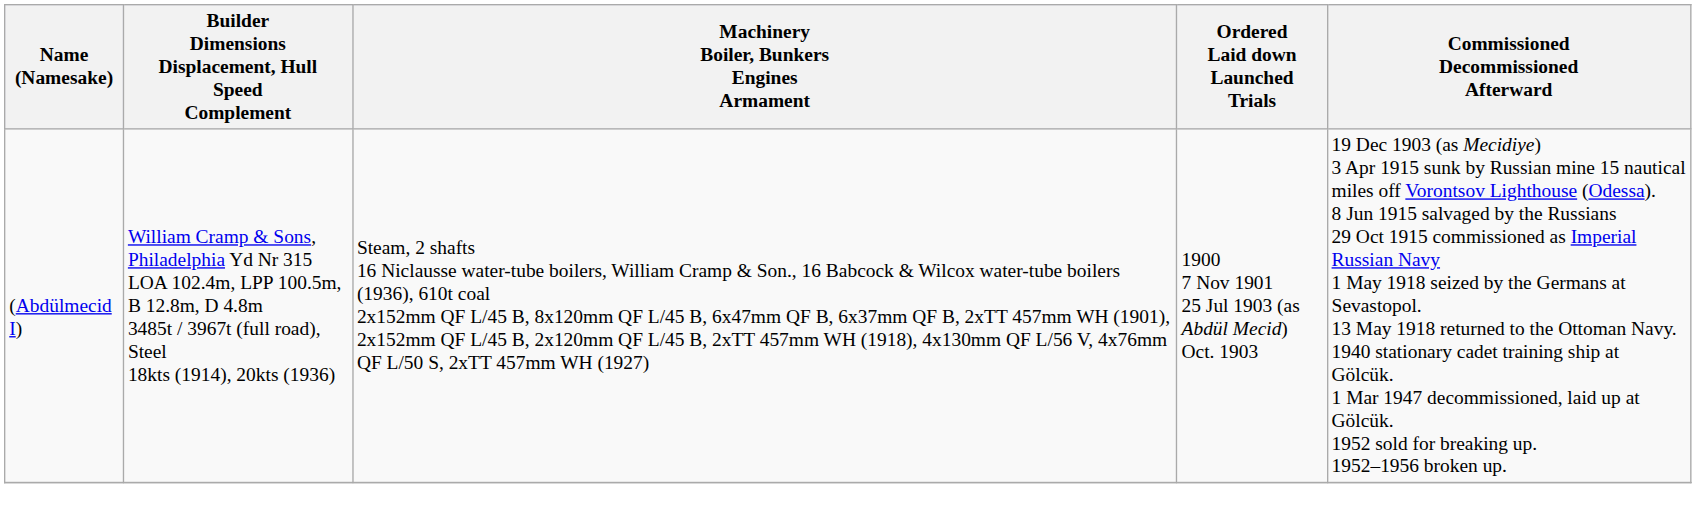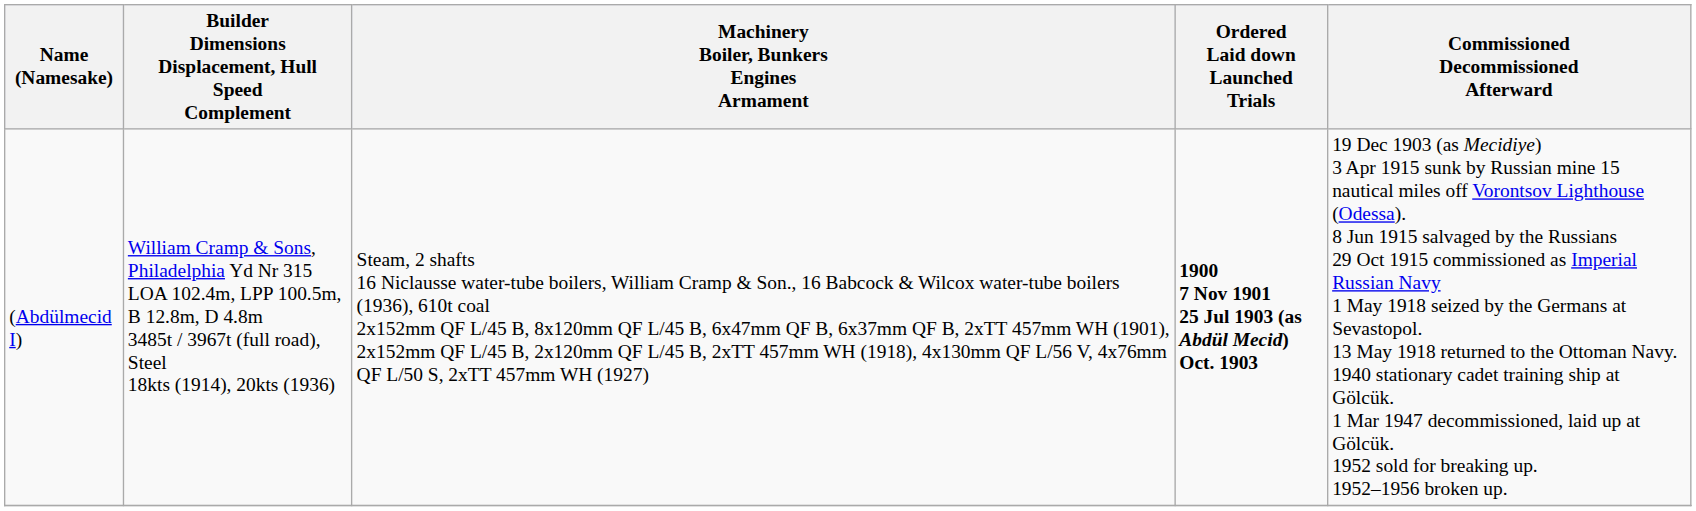(1241, 305) normal -> (1241, 316) bold
